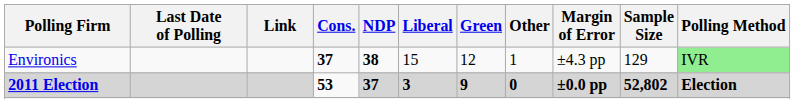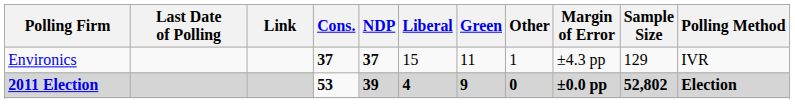(371, 60) 38 -> (371, 60) 37
(468, 60) 12 -> (468, 60) 11
(695, 60) lightgreen background -> (695, 60) no background
(371, 85) 37 -> (371, 85) 39
(407, 85) 3 -> (407, 85) 4
